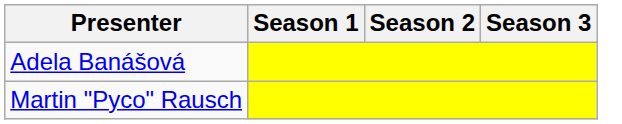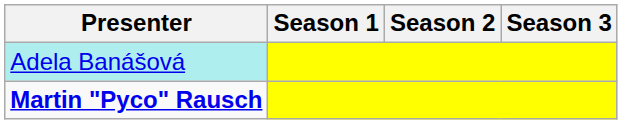(98, 61) no background -> (98, 61) paleturquoise background
(126, 99) normal -> (136, 99) bold
